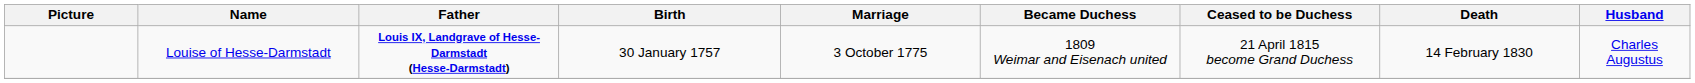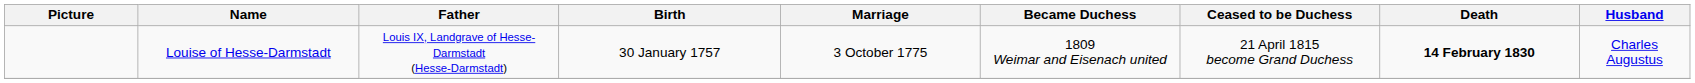(459, 52) bold -> (459, 53) normal
(1479, 52) normal -> (1479, 52) bold
